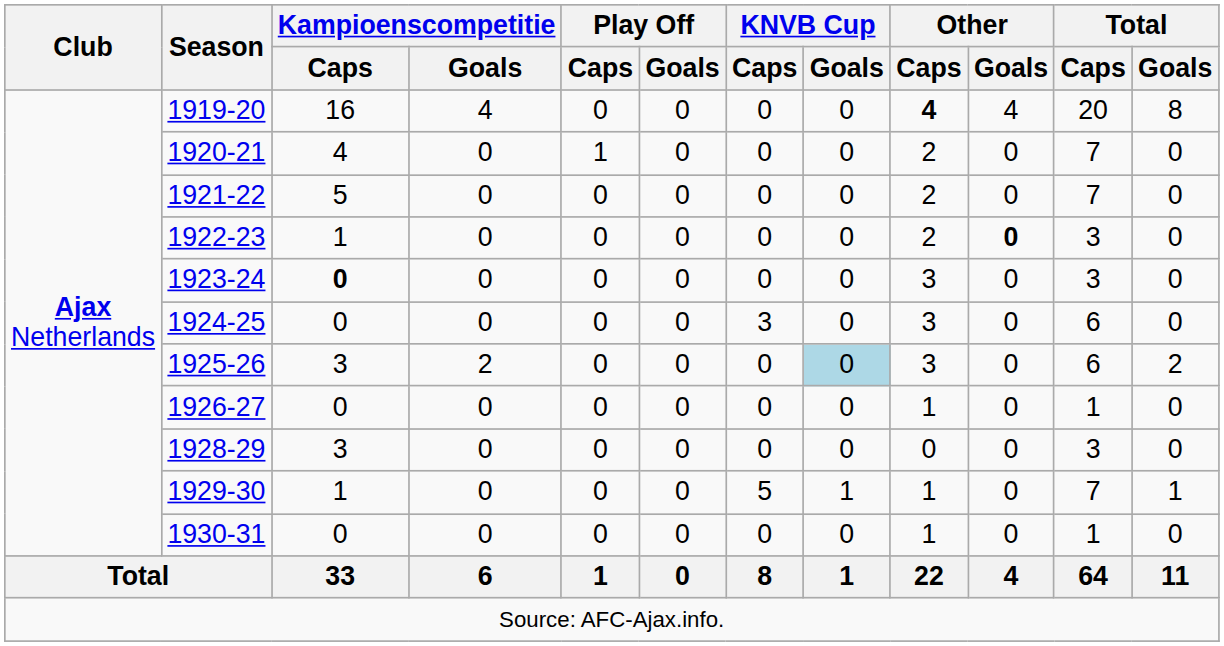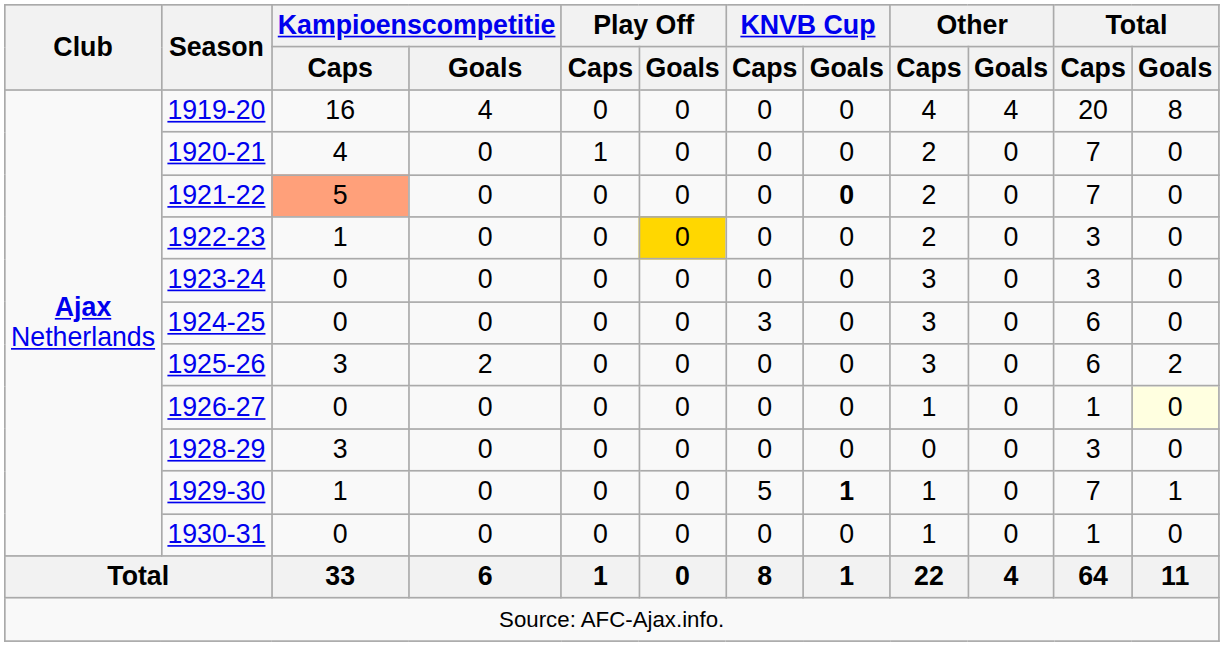(929, 110) bold -> (929, 110) normal
(340, 195) no background -> (340, 195) lightsalmon background
(847, 195) normal -> (847, 195) bold
(683, 237) no background -> (683, 237) gold background
(1011, 237) bold -> (1011, 237) normal
(340, 279) bold -> (340, 279) normal
(847, 364) lightblue background -> (847, 364) no background
(1175, 407) no background -> (1175, 407) lightyellow background
(847, 491) normal -> (847, 491) bold
